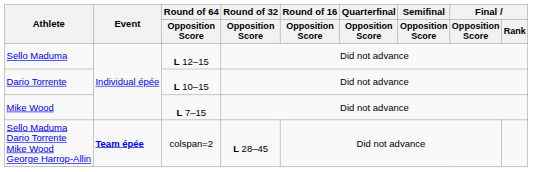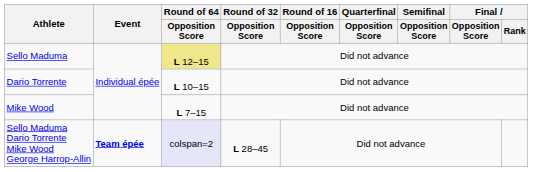(191, 62) no background -> (191, 62) khaki background
(191, 144) no background -> (191, 144) lavender background
